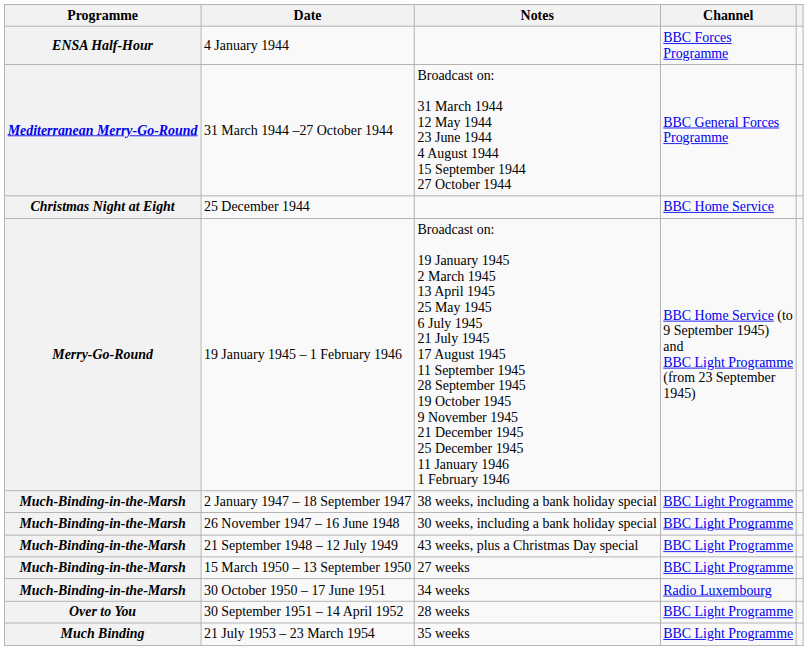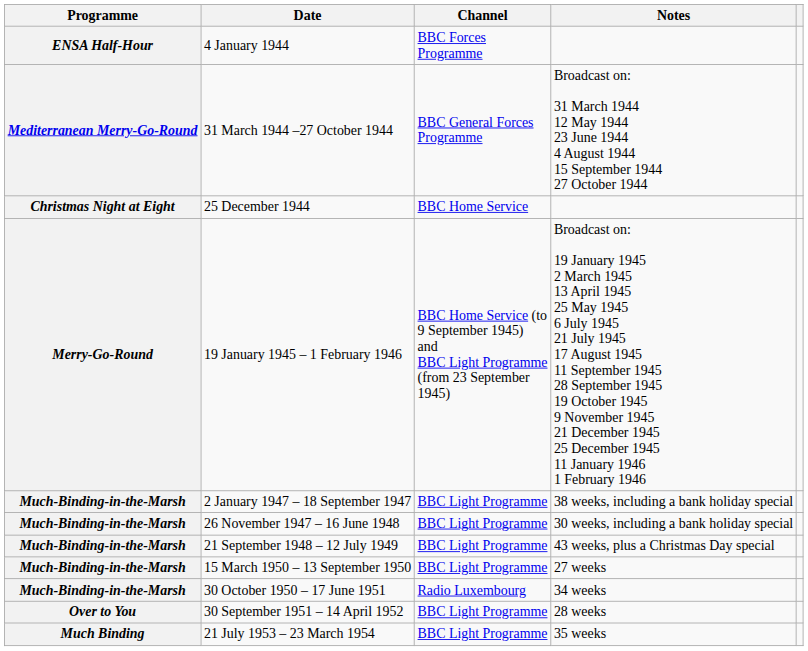columns swapped: (728, 15) <-> (537, 15)
